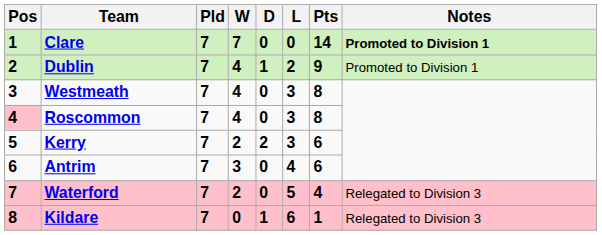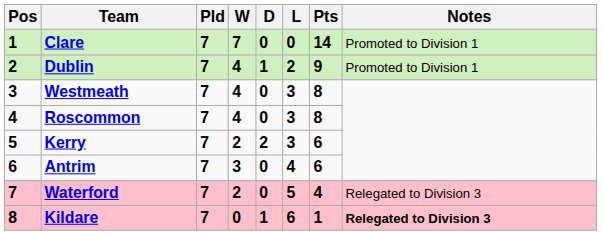(417, 42) bold -> (412, 43) normal
(13, 117) pink background -> (13, 117) no background
(413, 219) normal -> (418, 218) bold
